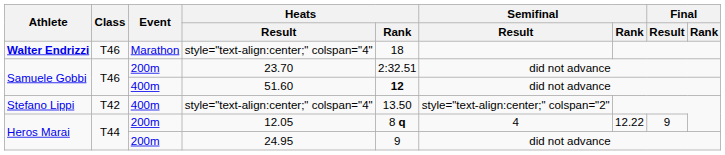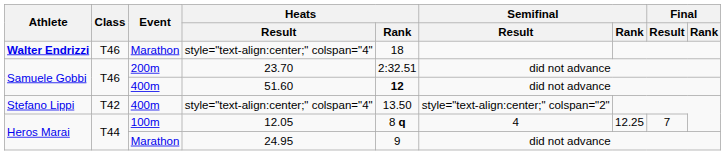(145, 123) 200m -> (145, 123) 100m
(630, 123) 12.22 -> (630, 123) 12.25
(667, 123) 9 -> (667, 123) 7
(145, 141) 200m -> (155, 141) Marathon
